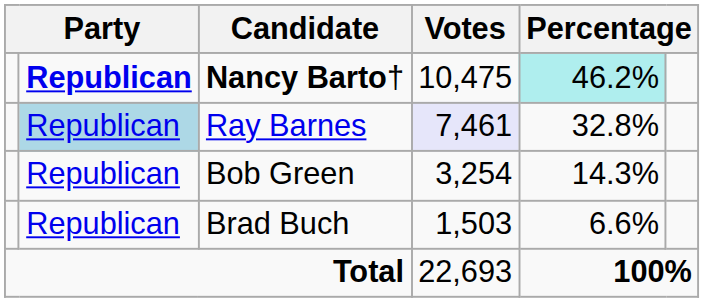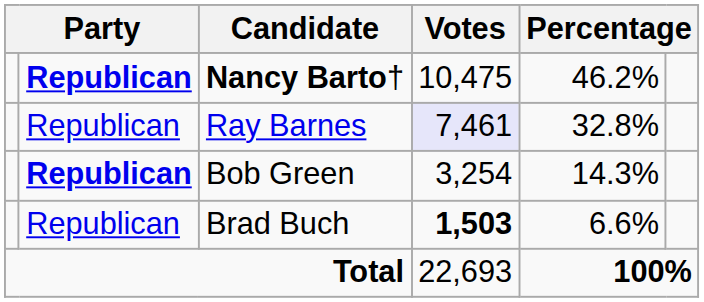(615, 77) paleturquoise background -> (615, 77) no background
(103, 126) lightblue background -> (103, 126) no background
(103, 175) normal -> (109, 175) bold
(474, 223) normal -> (474, 223) bold
